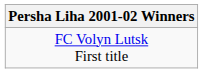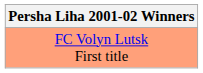(101, 47) no background -> (101, 47) lightsalmon background
